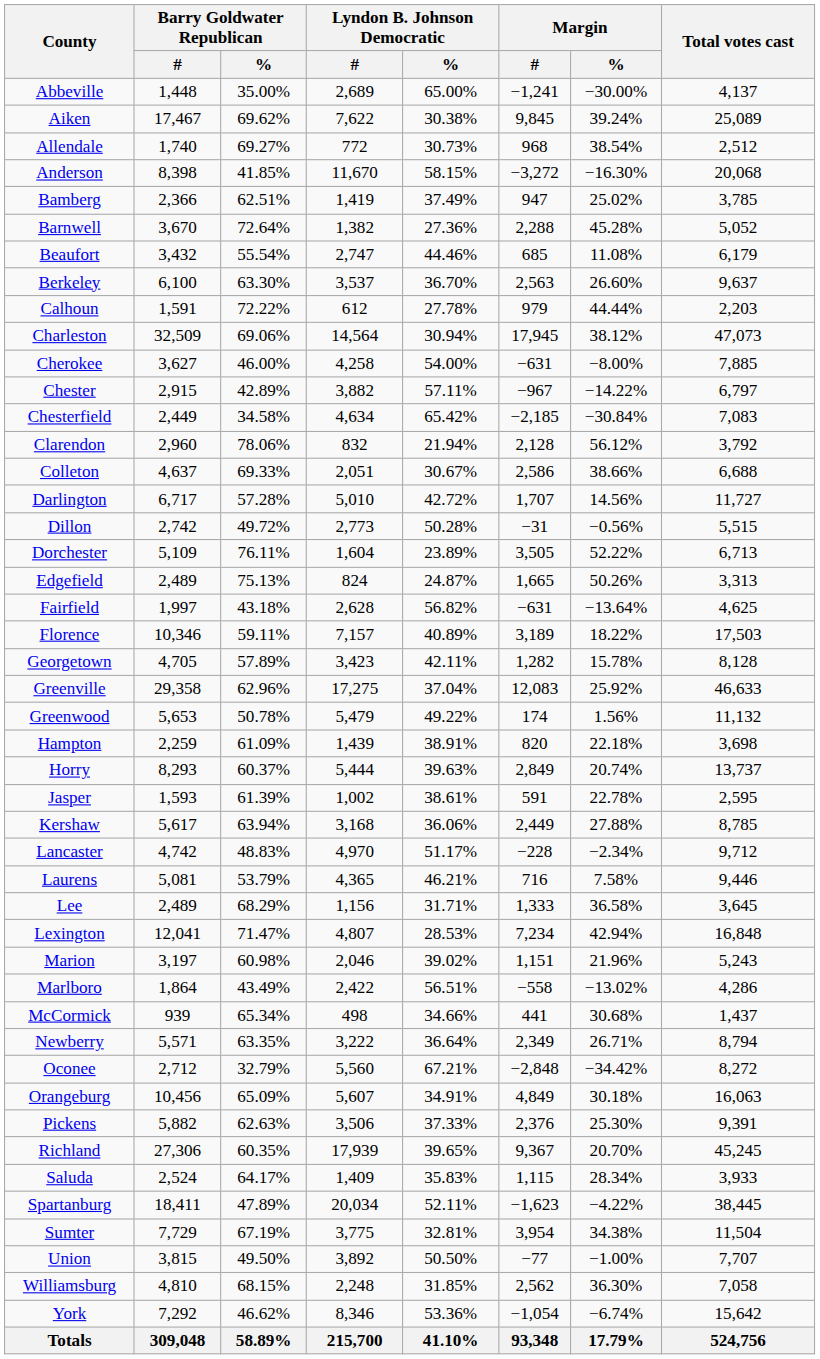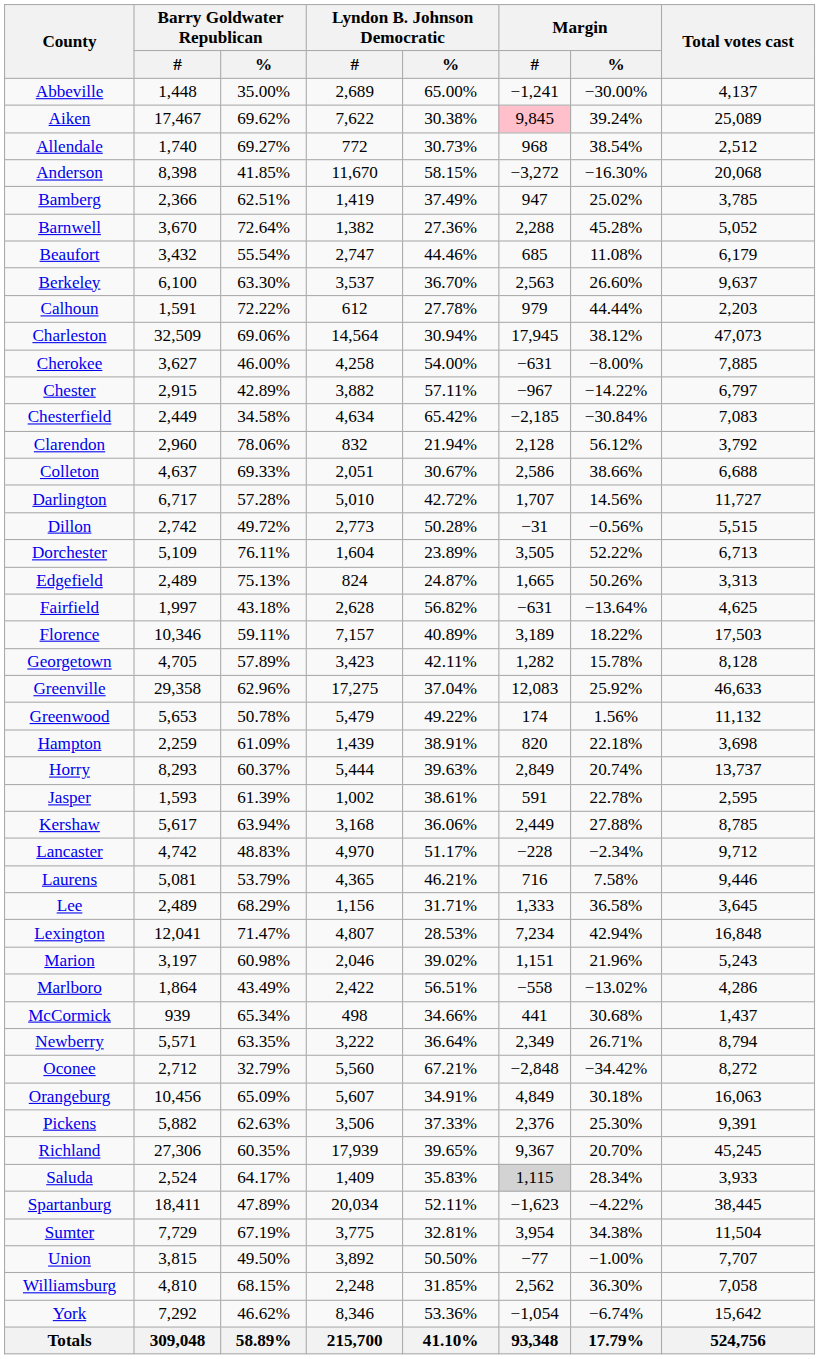(535, 118) no background -> (535, 118) pink background
(535, 1177) no background -> (535, 1177) lightgrey background
